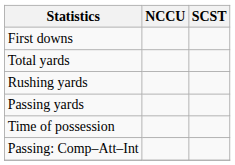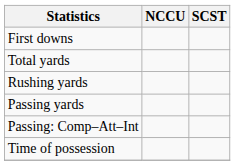rows swapped: (73, 148) <-> (61, 126)
